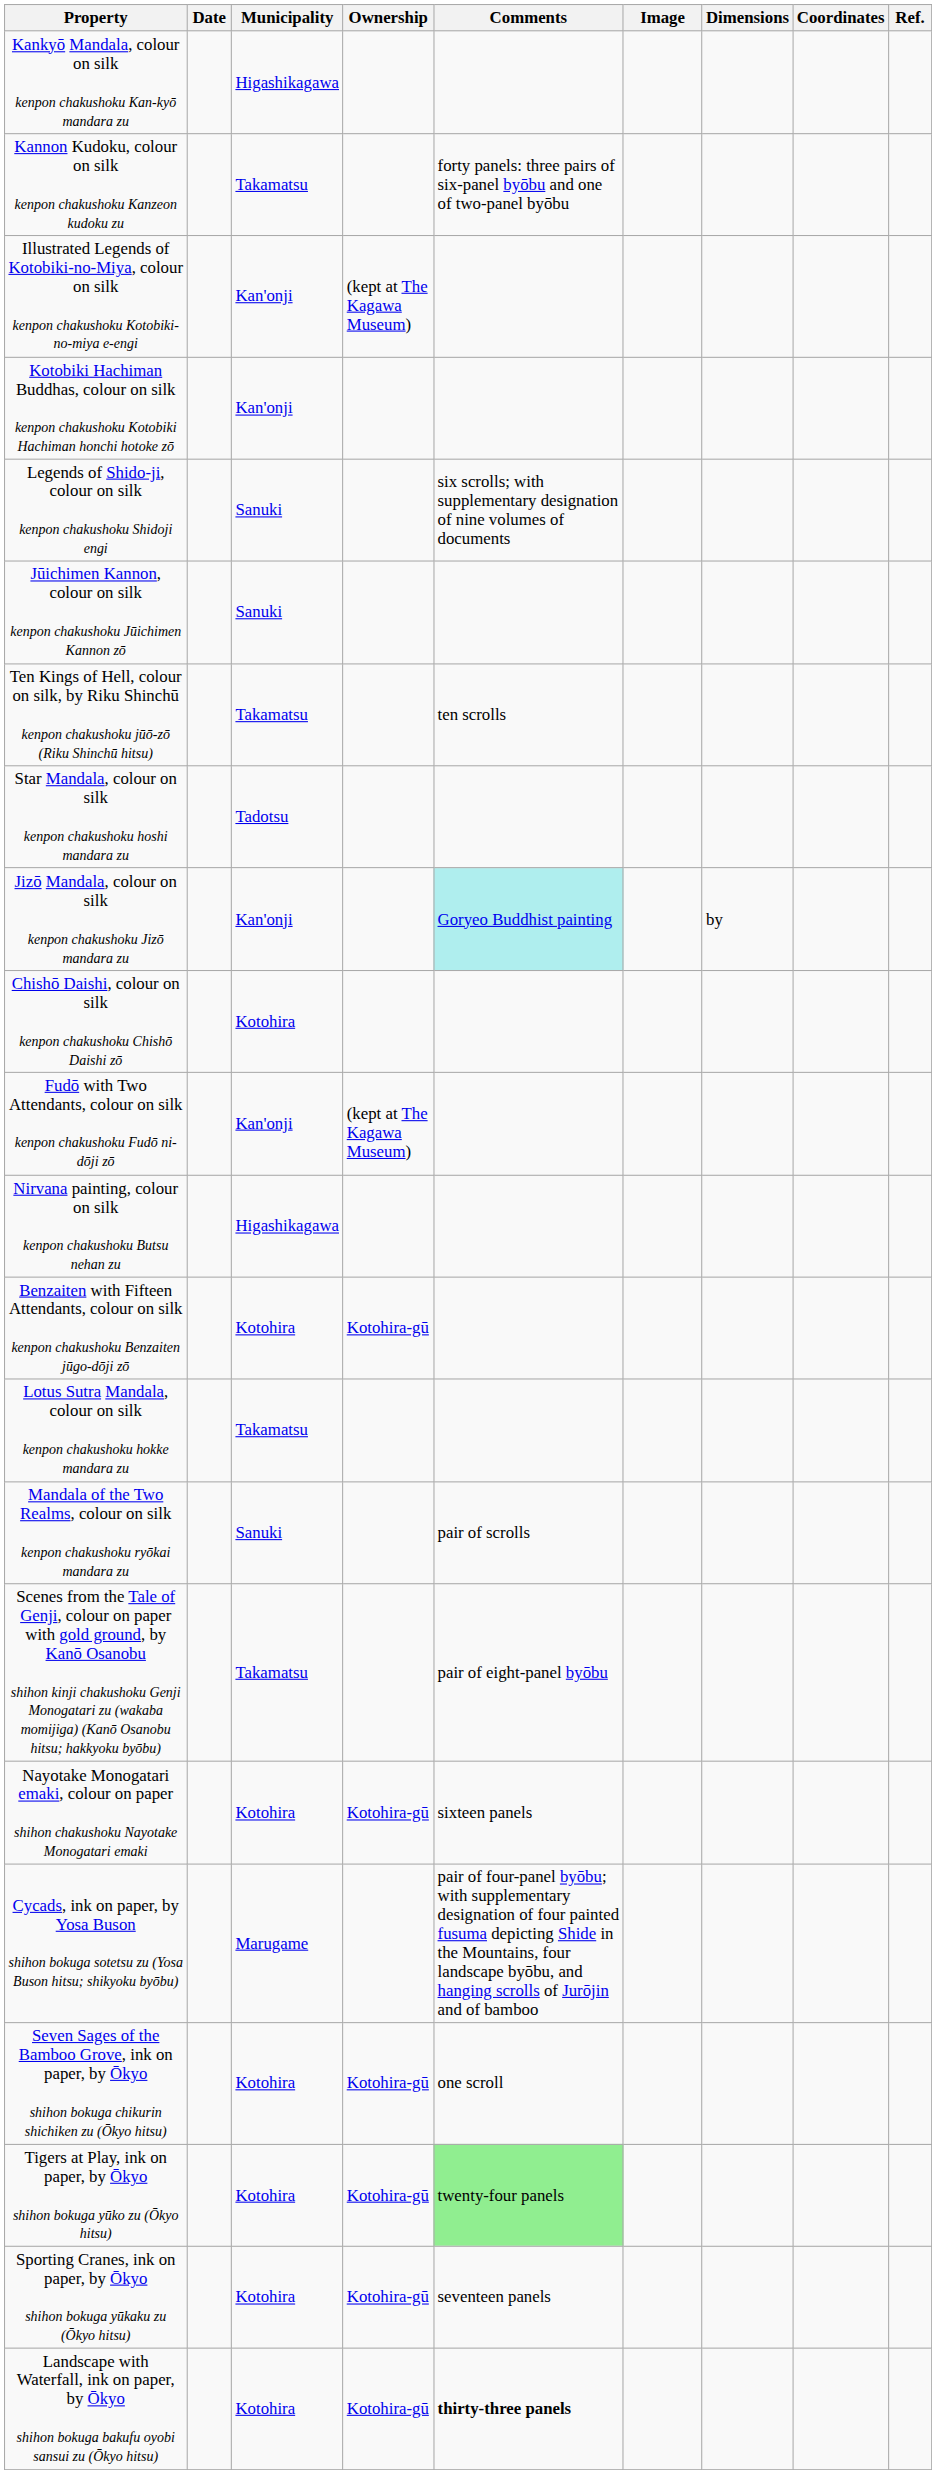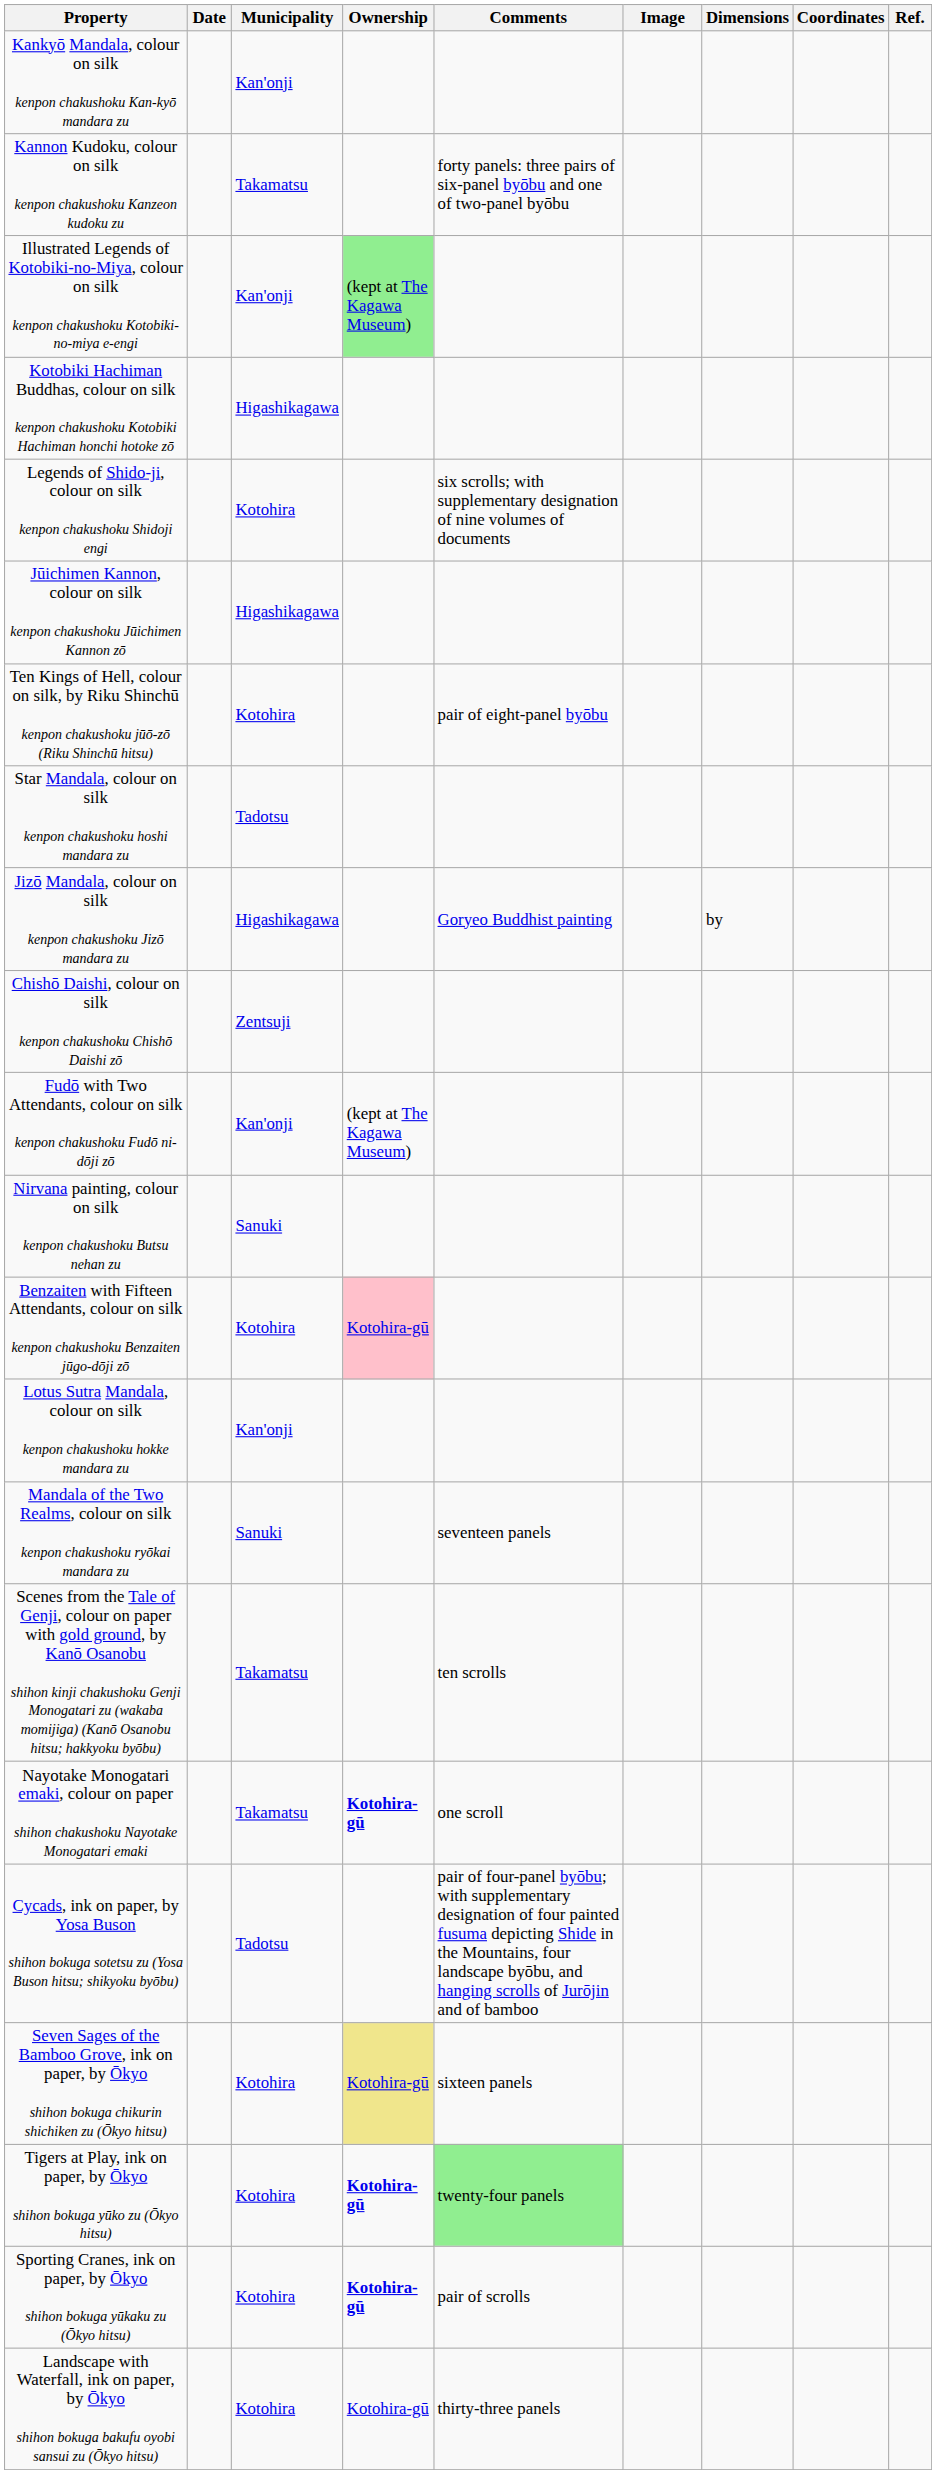(287, 82) Higashikagawa -> (264, 82) Kan'onji
(387, 305) no background -> (387, 305) lightgreen background
(264, 407) Kan'onji -> (287, 407) Higashikagawa
(259, 510) Sanuki -> (265, 510) Kotohira
(259, 612) Sanuki -> (287, 612) Higashikagawa
(272, 714) Takamatsu -> (265, 714) Kotohira
(472, 714) ten scrolls -> (523, 714) pair of eight-panel byōbu
(264, 919) Kan'onji -> (287, 919) Higashikagawa
(525, 919) paleturquoise background -> (525, 919) no background
(265, 1021) Kotohira -> (263, 1021) Zentsuji
(287, 1225) Higashikagawa -> (259, 1225) Sanuki
(388, 1328) no background -> (388, 1328) pink background
(272, 1430) Takamatsu -> (264, 1430) Kan'onji
(484, 1532) pair of scrolls -> (494, 1532) seventeen panels
(523, 1672) pair of eight-panel byōbu -> (472, 1672) ten scrolls
(265, 1812) Kotohira -> (272, 1812) Takamatsu
(388, 1812) normal -> (382, 1812) bold
(485, 1812) sixteen panels -> (470, 1812) one scroll
(272, 1943) Marugame -> (262, 1943) Tadotsu
(388, 2083) no background -> (388, 2083) khaki background
(470, 2083) one scroll -> (485, 2083) sixteen panels
(388, 2194) normal -> (382, 2194) bold
(388, 2297) normal -> (382, 2297) bold
(494, 2297) seventeen panels -> (484, 2297) pair of scrolls
(504, 2408) bold -> (499, 2408) normal
